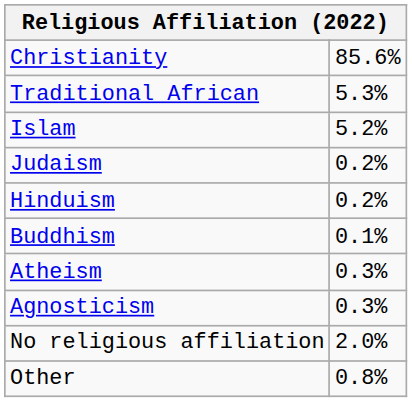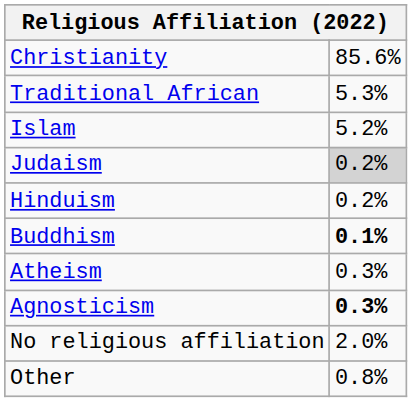(361, 165) no background -> (361, 165) lightgrey background
(361, 236) normal -> (361, 236) bold
(361, 307) normal -> (361, 307) bold
